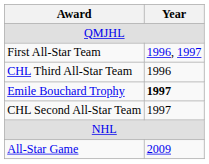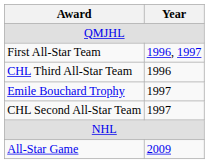(159, 91) bold -> (159, 91) normal
